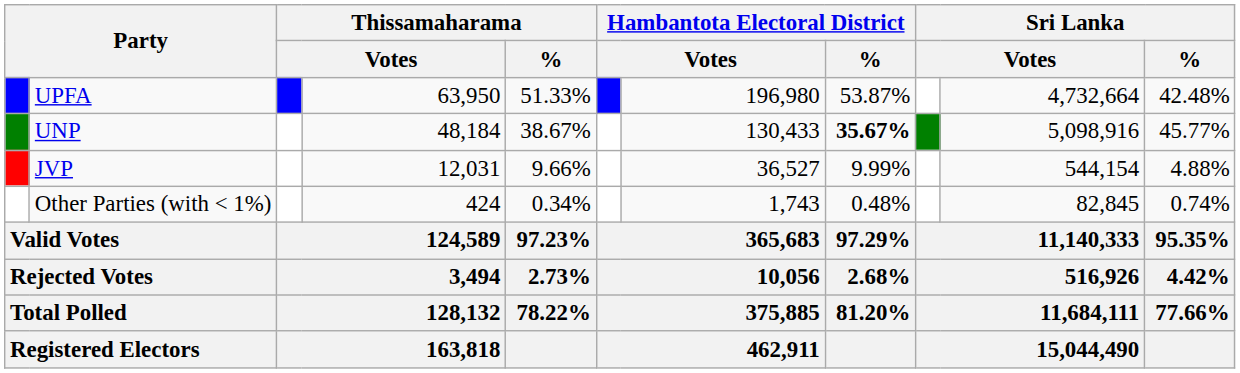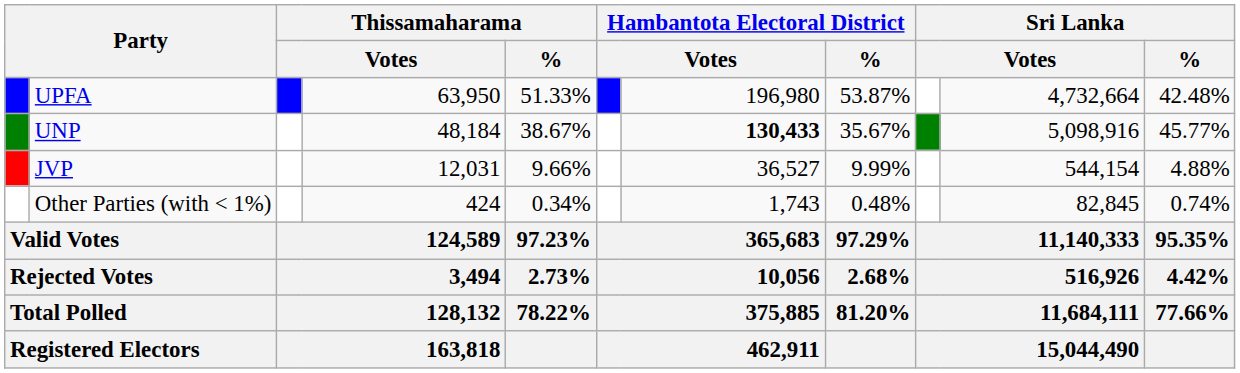(783, 131) normal -> (783, 131) bold
(873, 131) bold -> (875, 131) normal
